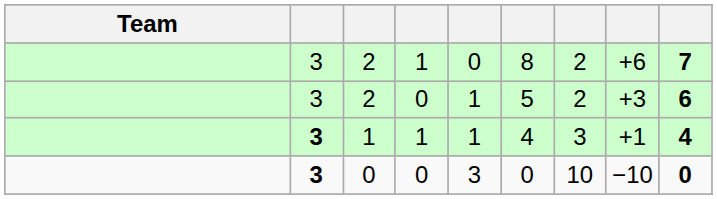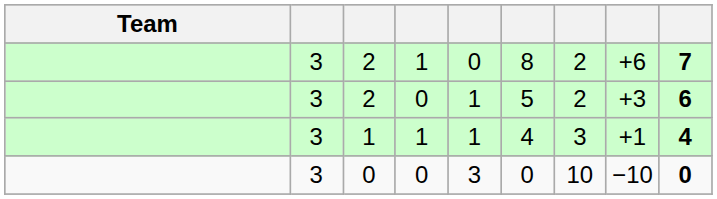(316, 137) bold -> (316, 137) normal
(316, 175) bold -> (316, 175) normal
